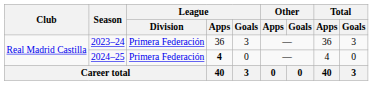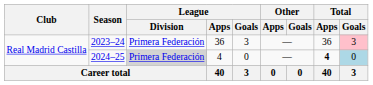(354, 42) no background -> (354, 42) pink background
(167, 57) no background -> (167, 57) lightgrey background
(219, 57) bold -> (219, 57) normal
(327, 57) normal -> (327, 57) bold
(354, 57) no background -> (354, 57) lightblue background
